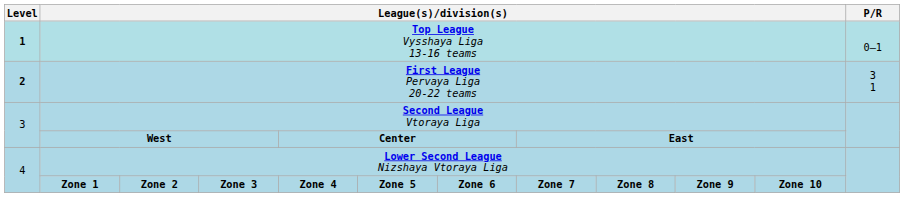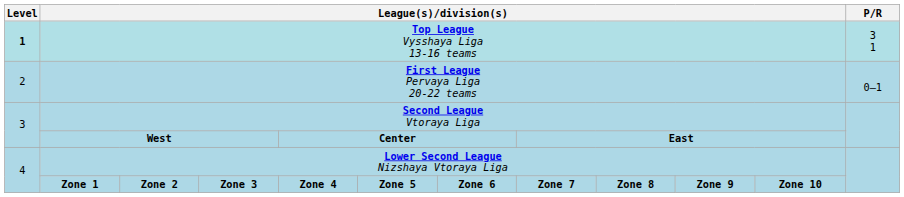(873, 47) 0–1 -> (873, 41) 3 1
(22, 82) bold -> (22, 82) normal
(873, 82) 3 1 -> (873, 88) 0–1
